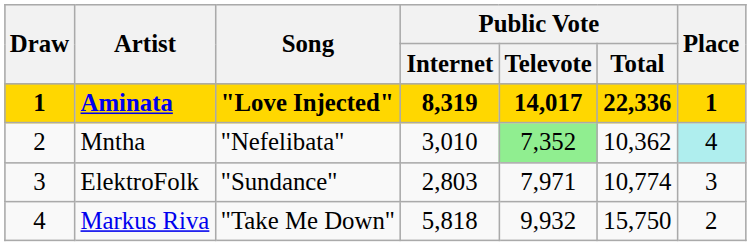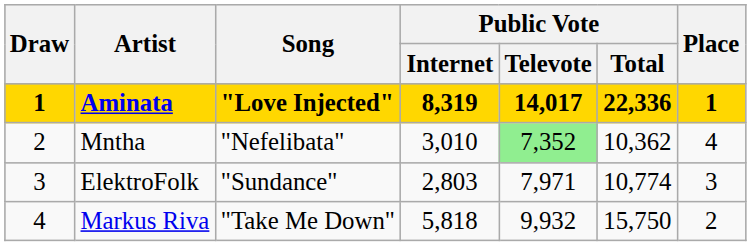(711, 142) paleturquoise background -> (711, 142) no background
